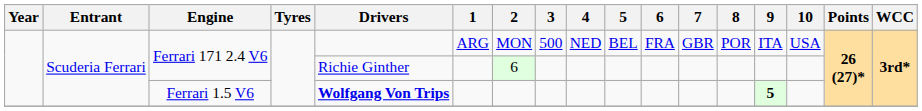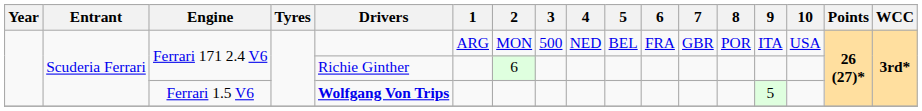(770, 93) bold -> (770, 93) normal
